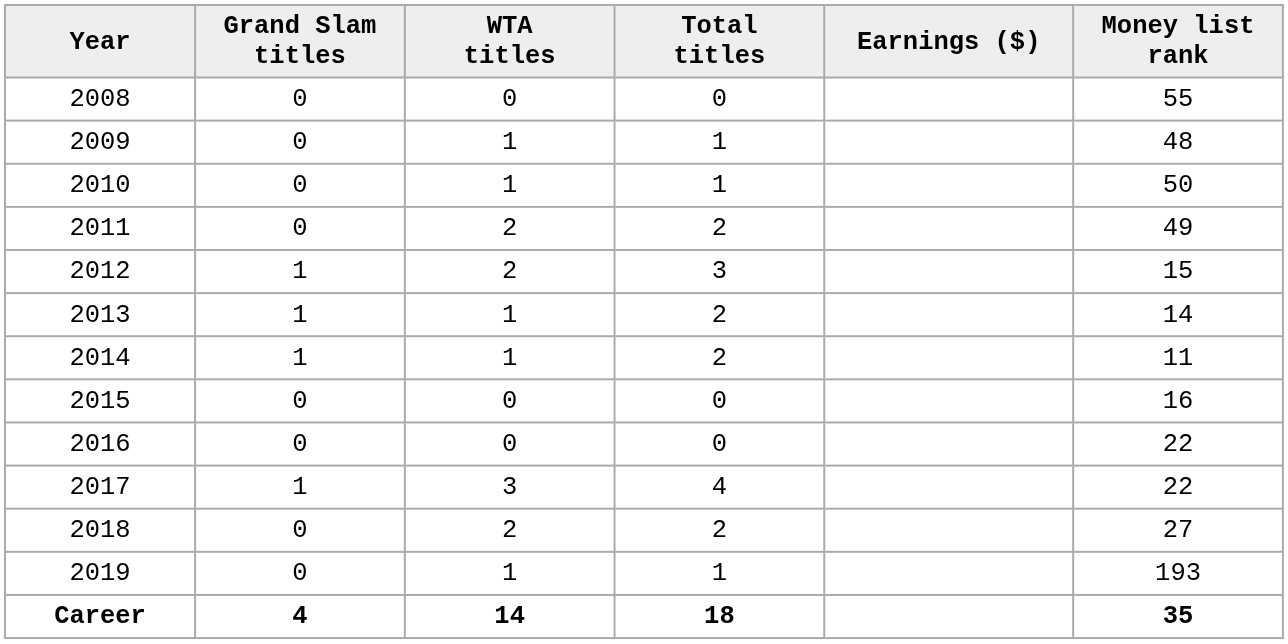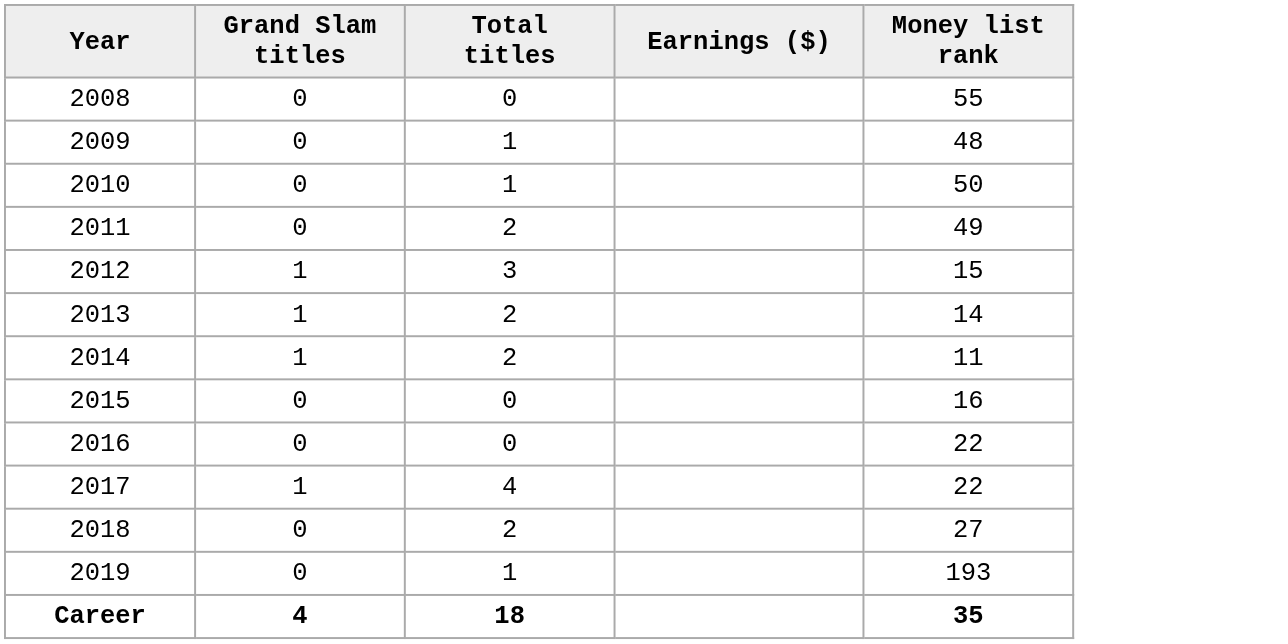- column: (510, 41)
